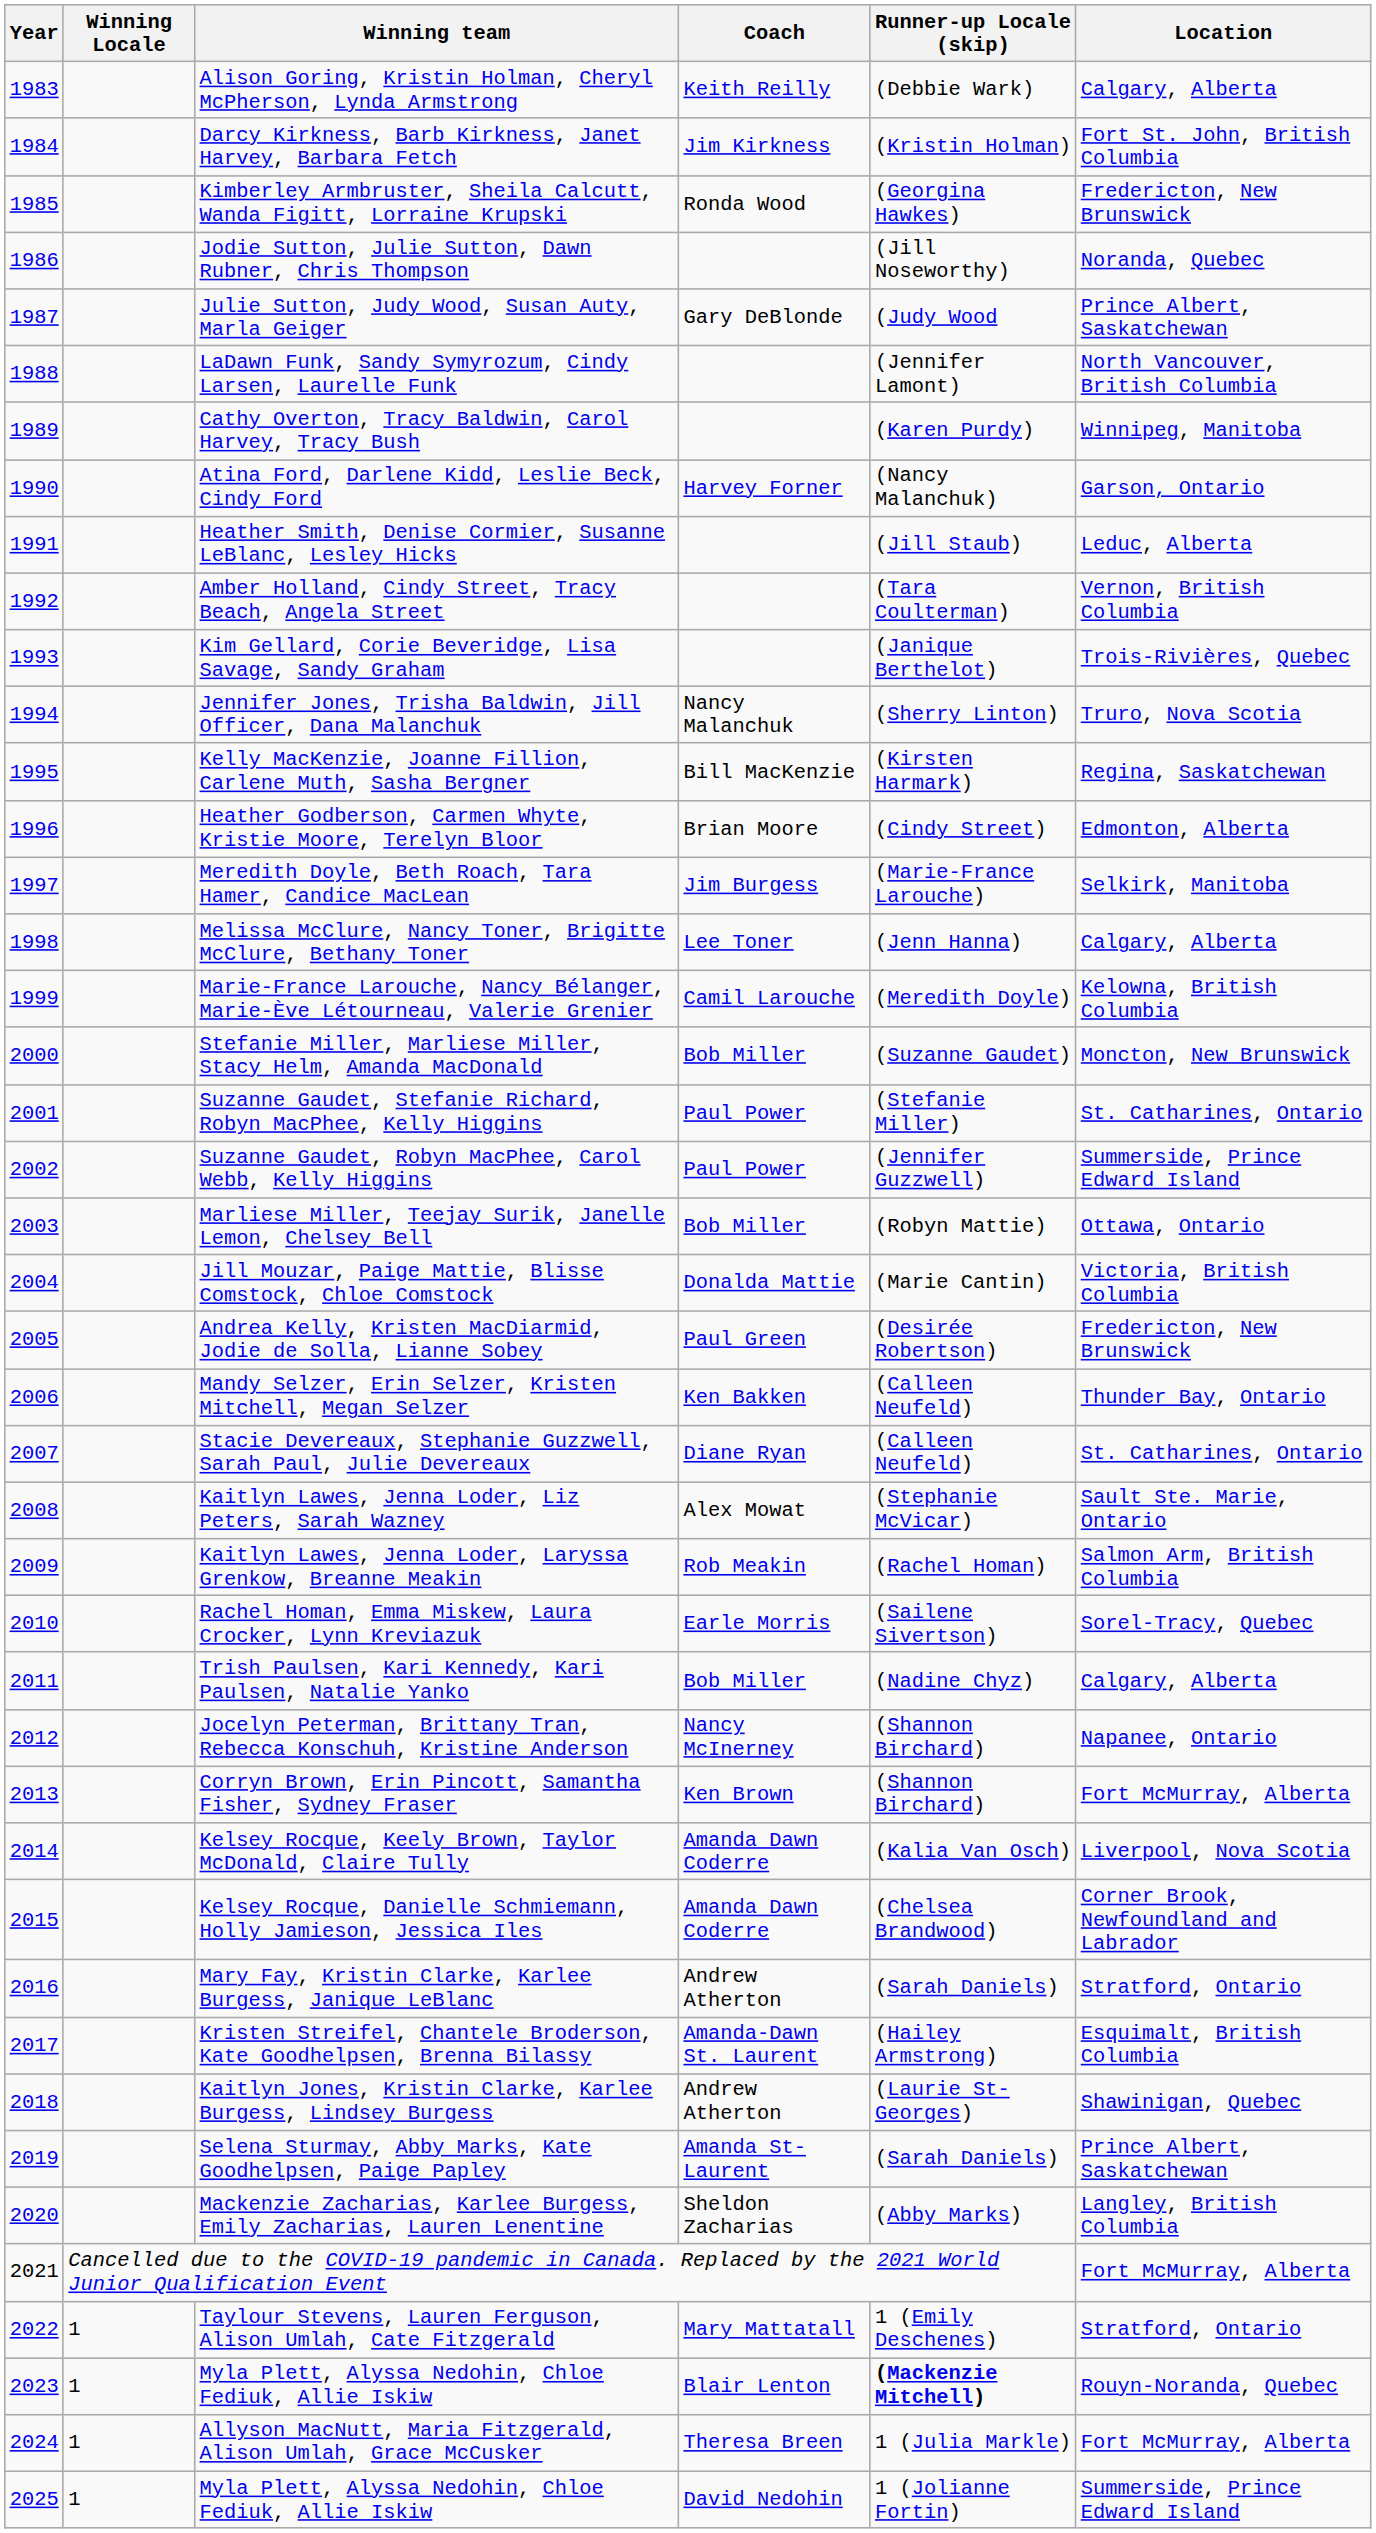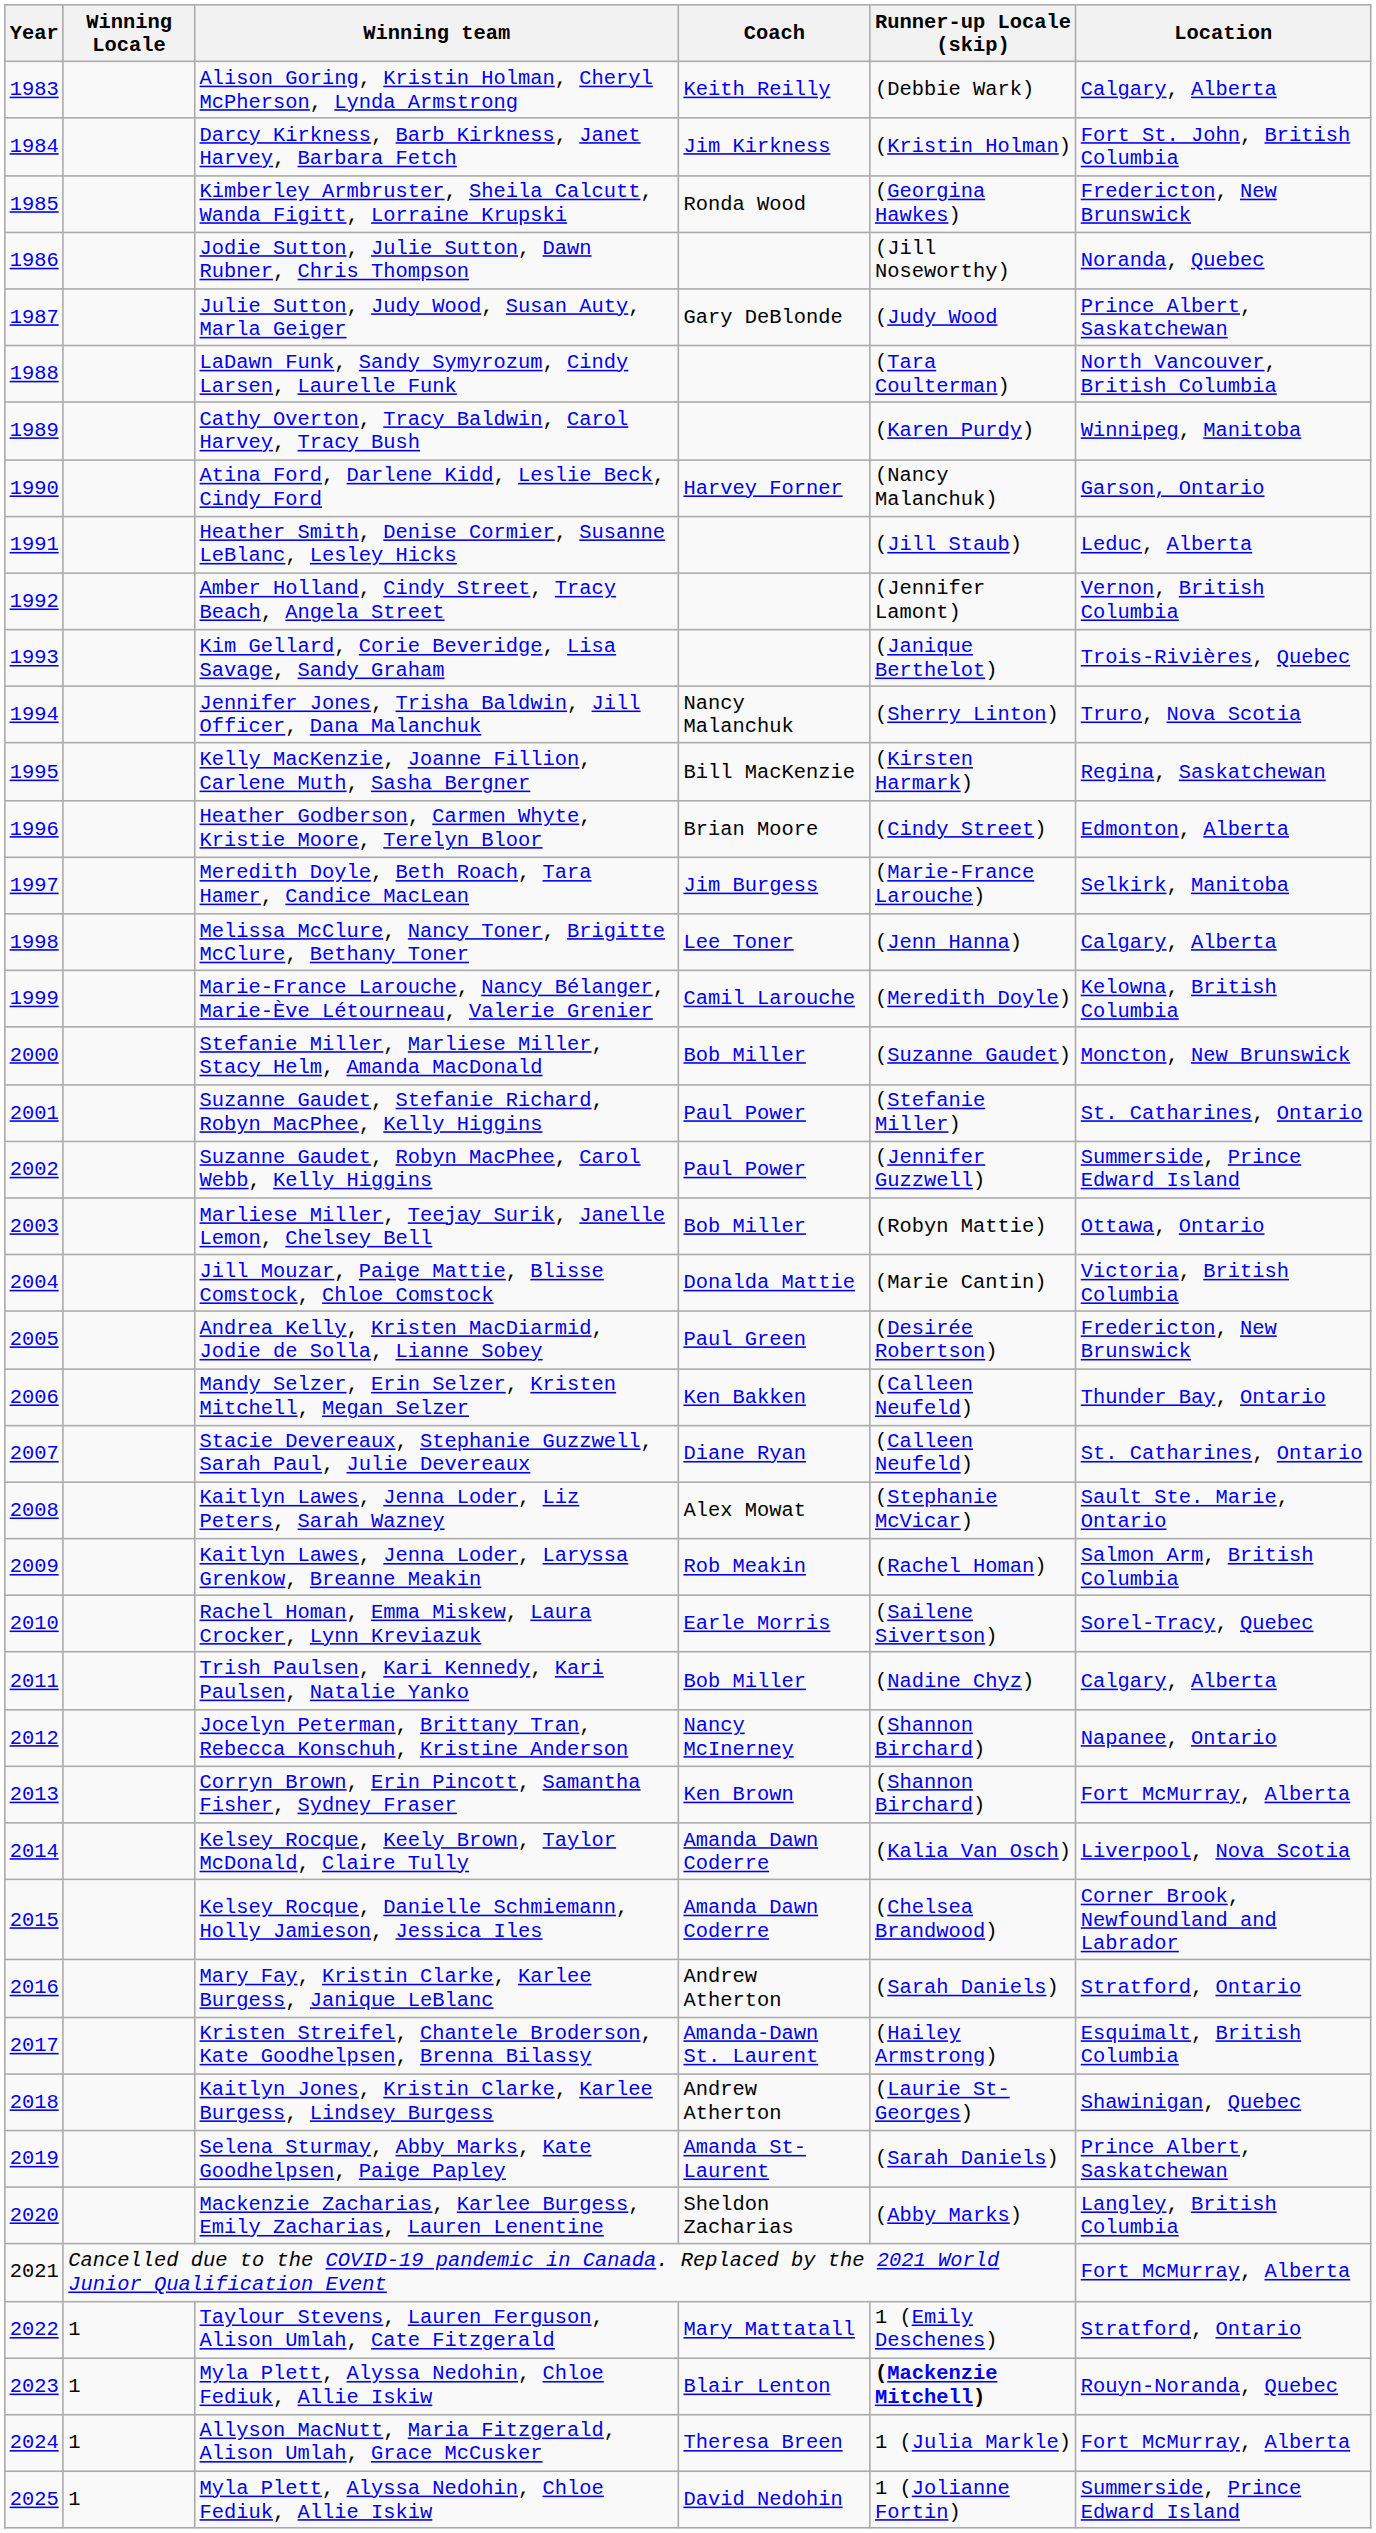(930, 374) (Jennifer Lamont) -> (942, 374) (Tara Coulterman)
(942, 601) (Tara Coulterman) -> (930, 601) (Jennifer Lamont)
